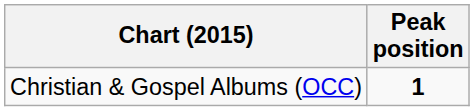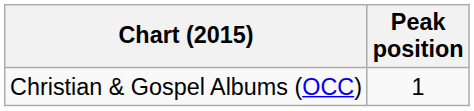(418, 86) bold -> (418, 86) normal
